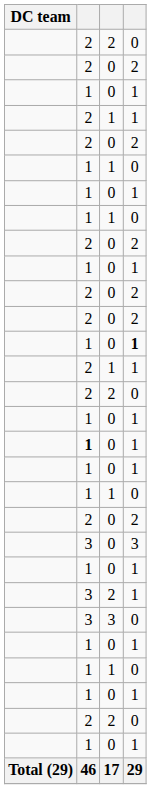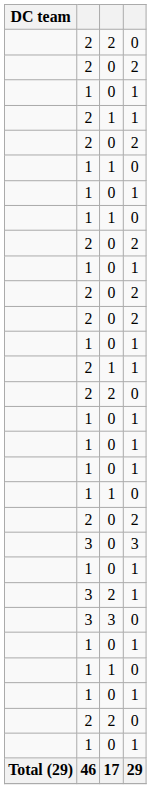(135, 343) bold -> (135, 343) normal
(88, 444) bold -> (88, 444) normal
